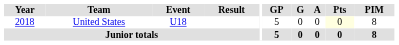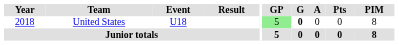(277, 22) no background -> (277, 22) lightgreen background
(300, 22) normal -> (300, 22) bold
(340, 22) lightyellow background -> (340, 22) no background
